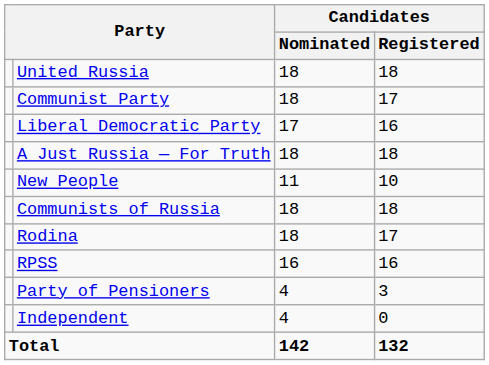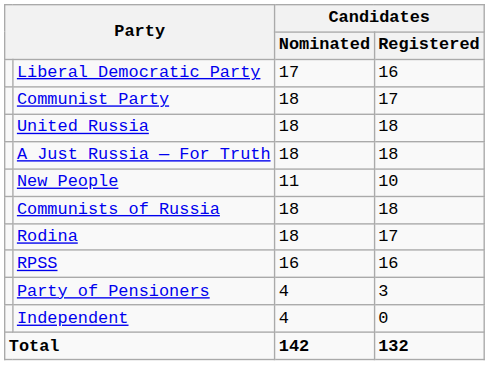rows swapped: (83, 73) <-> (139, 128)
